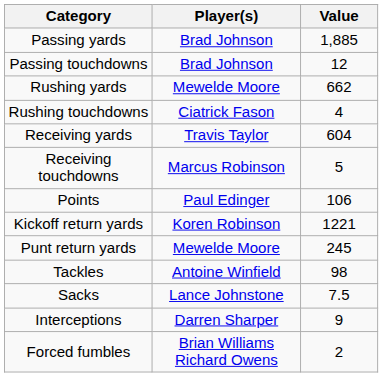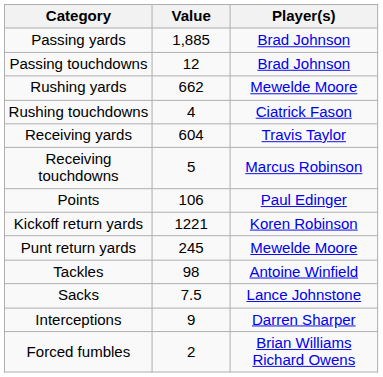columns swapped: (226, 16) <-> (339, 16)
